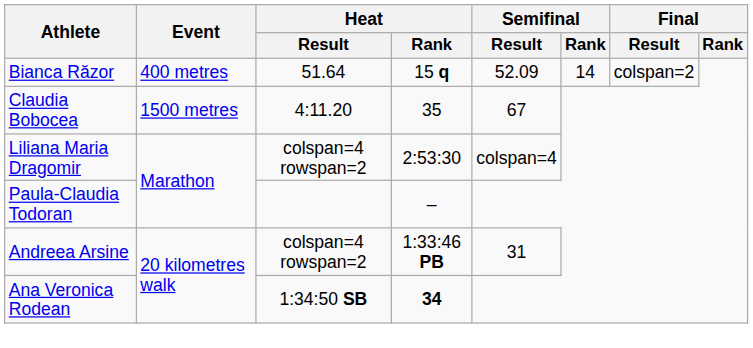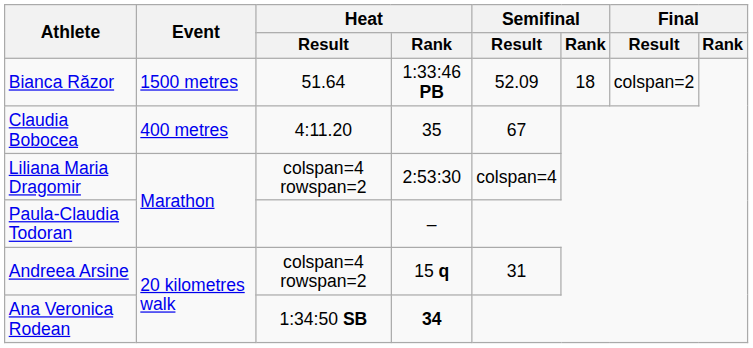(184, 73) 400 metres -> (189, 83) 1500 metres
(432, 73) 15 q -> (432, 83) 1:33:46 PB
(585, 73) 14 -> (585, 83) 18
(189, 110) 1500 metres -> (184, 130) 400 metres
(432, 252) 1:33:46 PB -> (432, 272) 15 q
